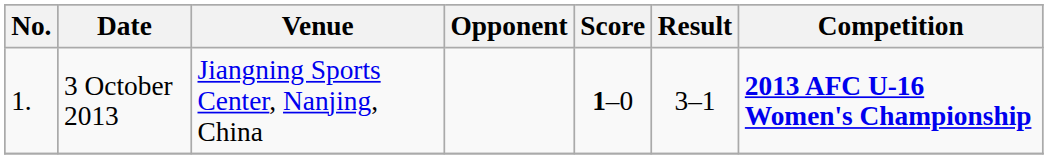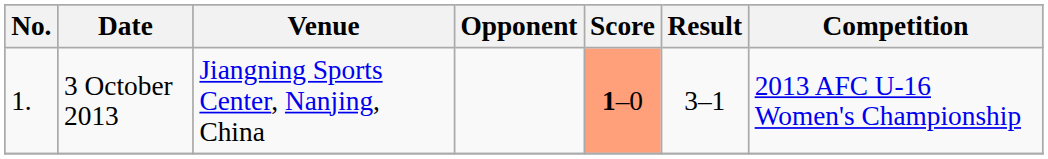(613, 100) no background -> (622, 100) lightsalmon background
(888, 100) bold -> (888, 100) normal
